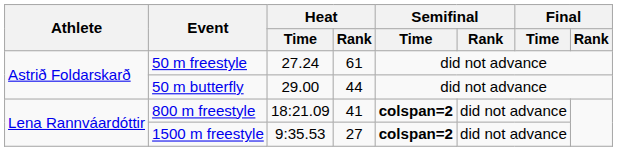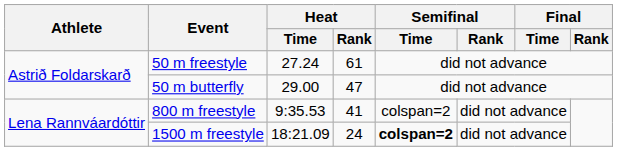(354, 87) 44 -> (354, 87) 47
(300, 111) 18:21.09 -> (300, 111) 9:35.53
(416, 111) bold -> (416, 111) normal
(300, 135) 9:35.53 -> (300, 135) 18:21.09
(354, 135) 27 -> (354, 135) 24
